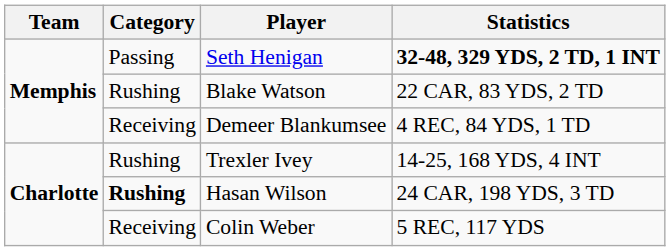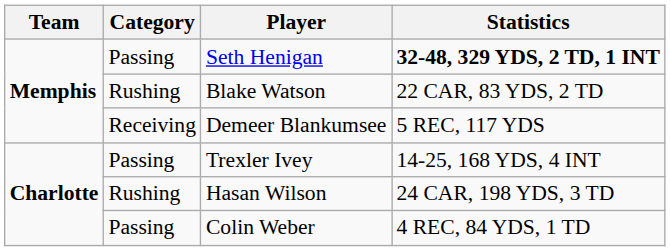(493, 124) 4 REC, 84 YDS, 1 TD -> (471, 124) 5 REC, 117 YDS
(144, 159) Rushing -> (141, 159) Passing
(147, 193) bold -> (144, 193) normal
(152, 227) Receiving -> (141, 227) Passing
(471, 227) 5 REC, 117 YDS -> (493, 227) 4 REC, 84 YDS, 1 TD
